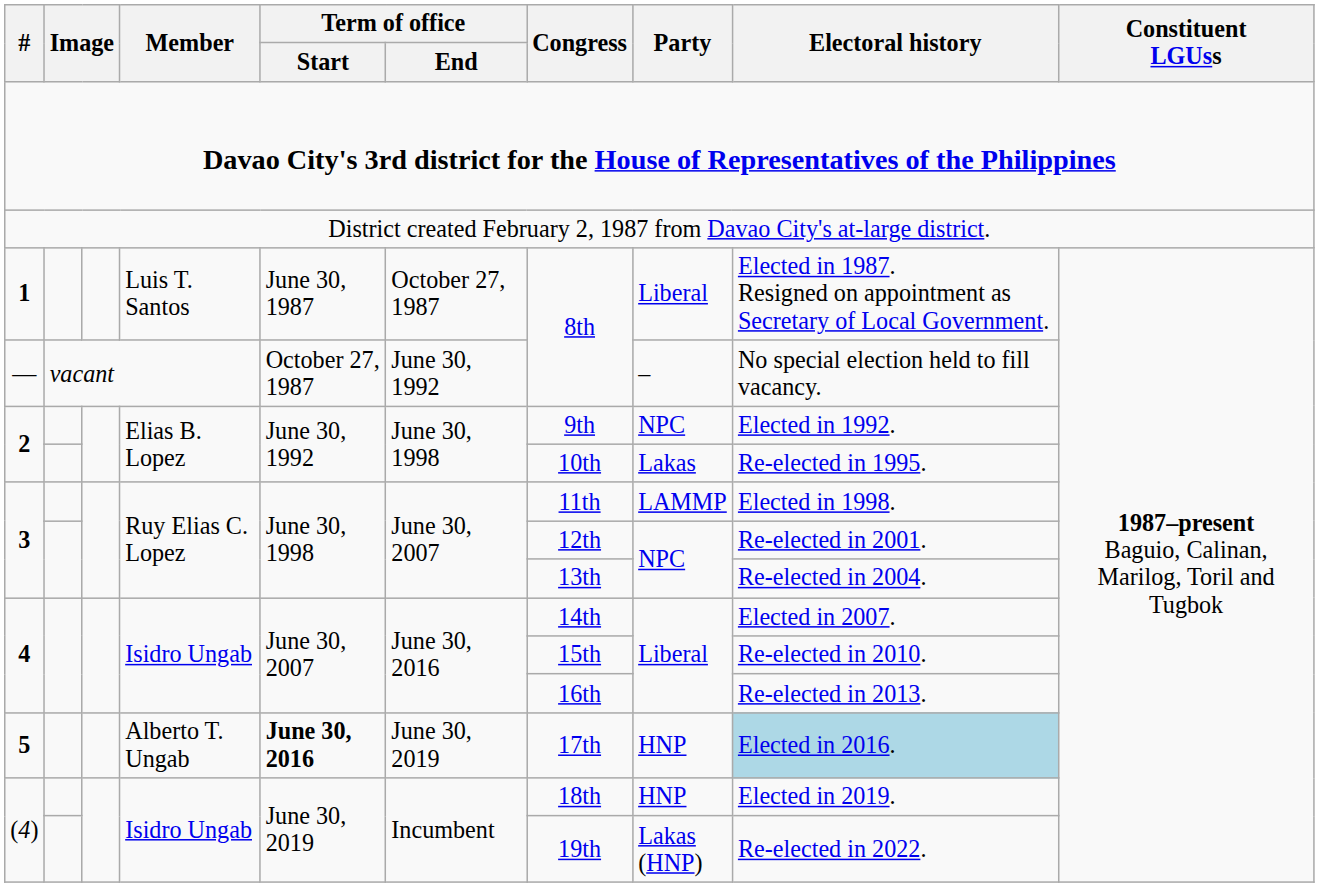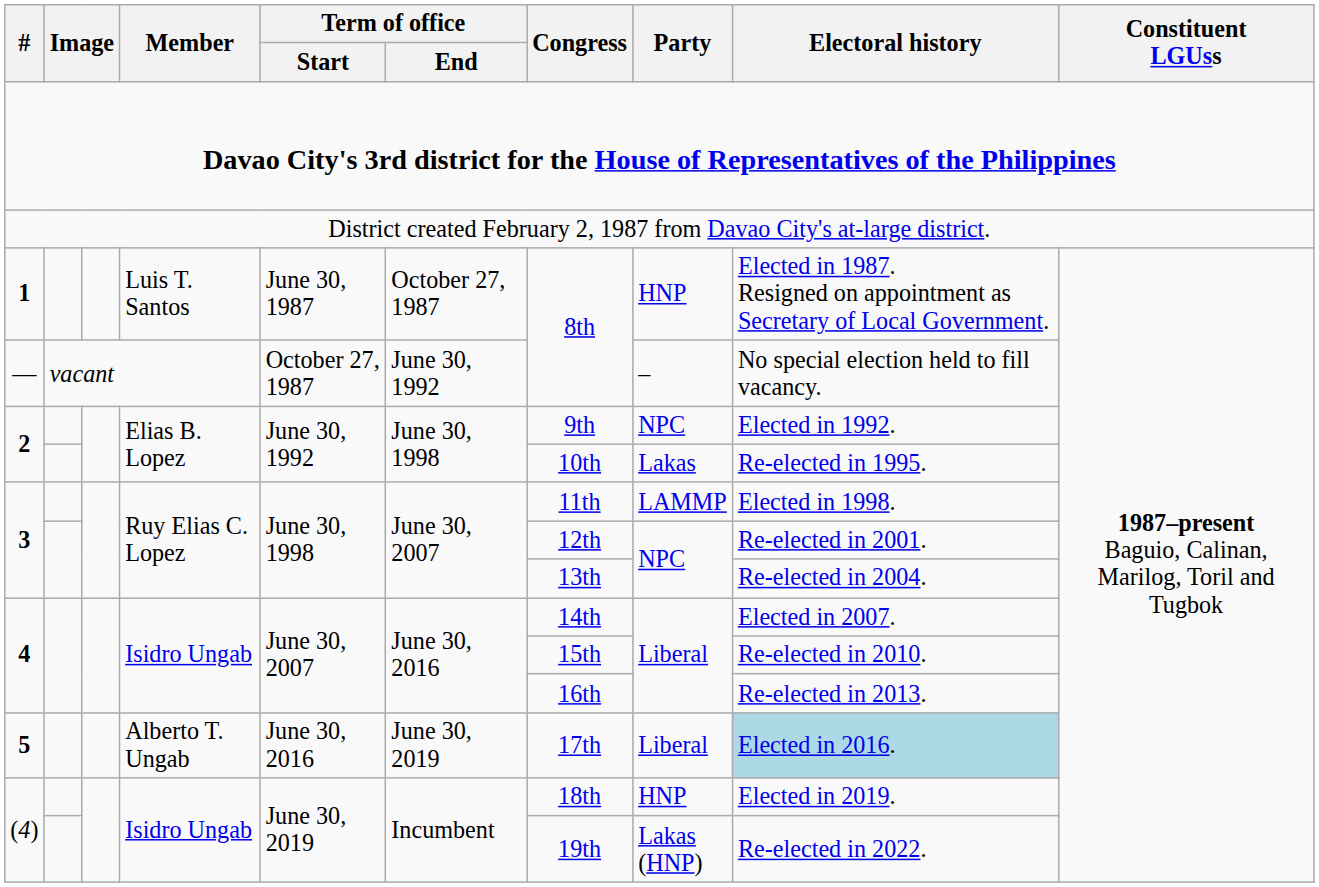(673, 293) Liberal -> (662, 293) HNP
(309, 744) bold -> (306, 744) normal
(662, 744) HNP -> (673, 744) Liberal
